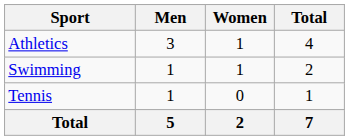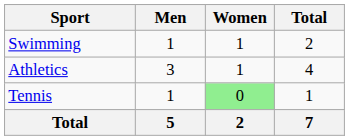rows swapped: (38, 43) <-> (44, 69)
(240, 95) no background -> (240, 95) lightgreen background
